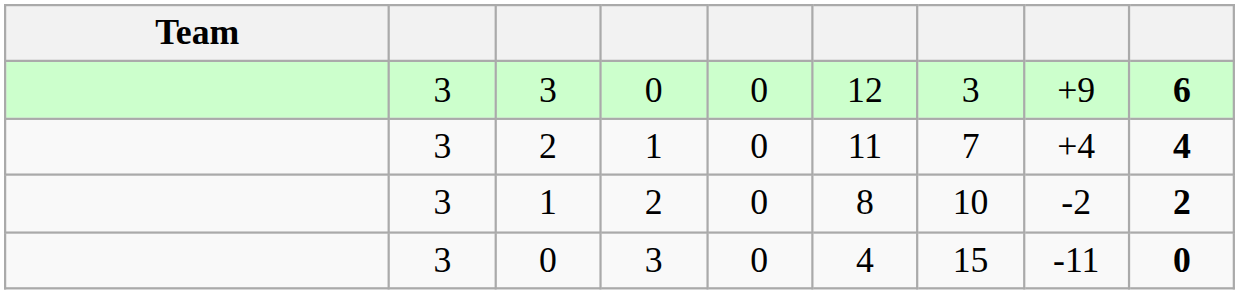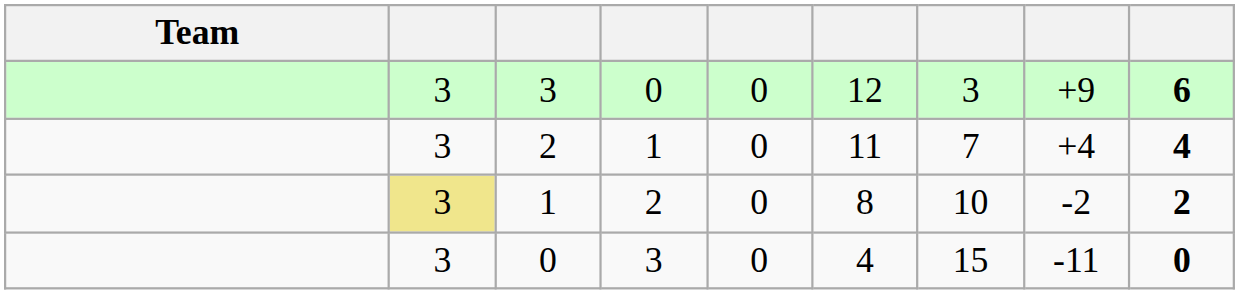(442, 202) no background -> (442, 202) khaki background
